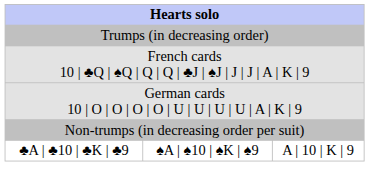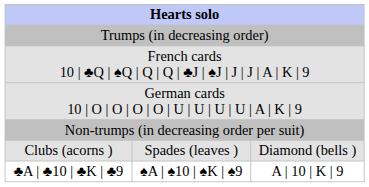+ row: (68, 150)
